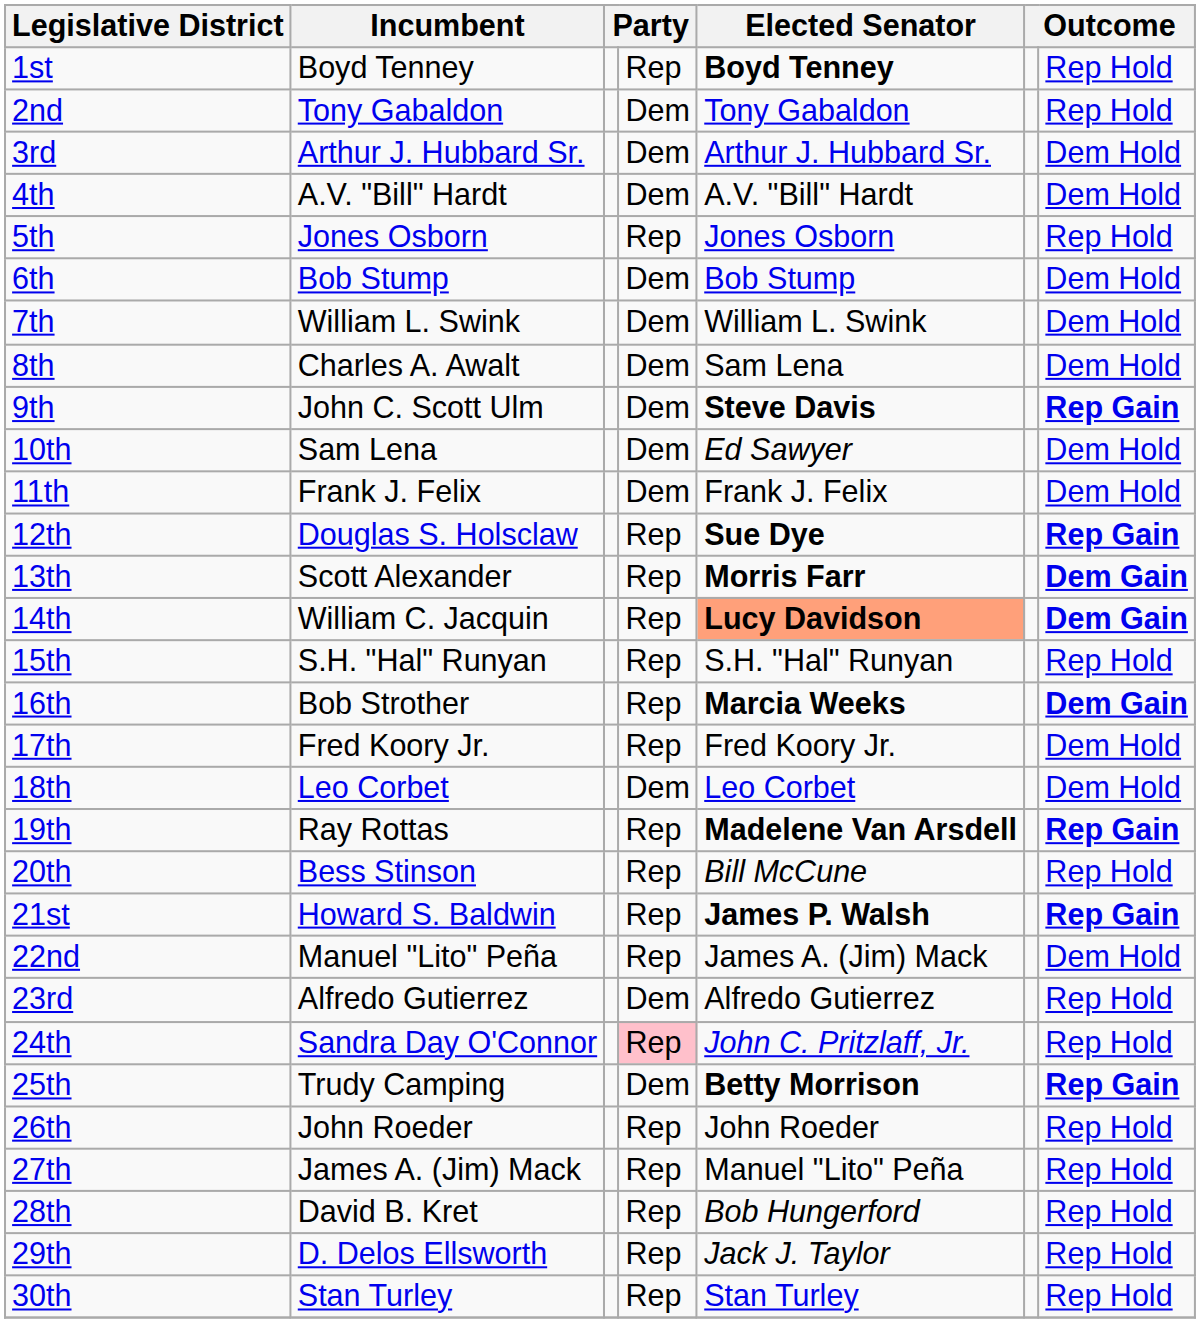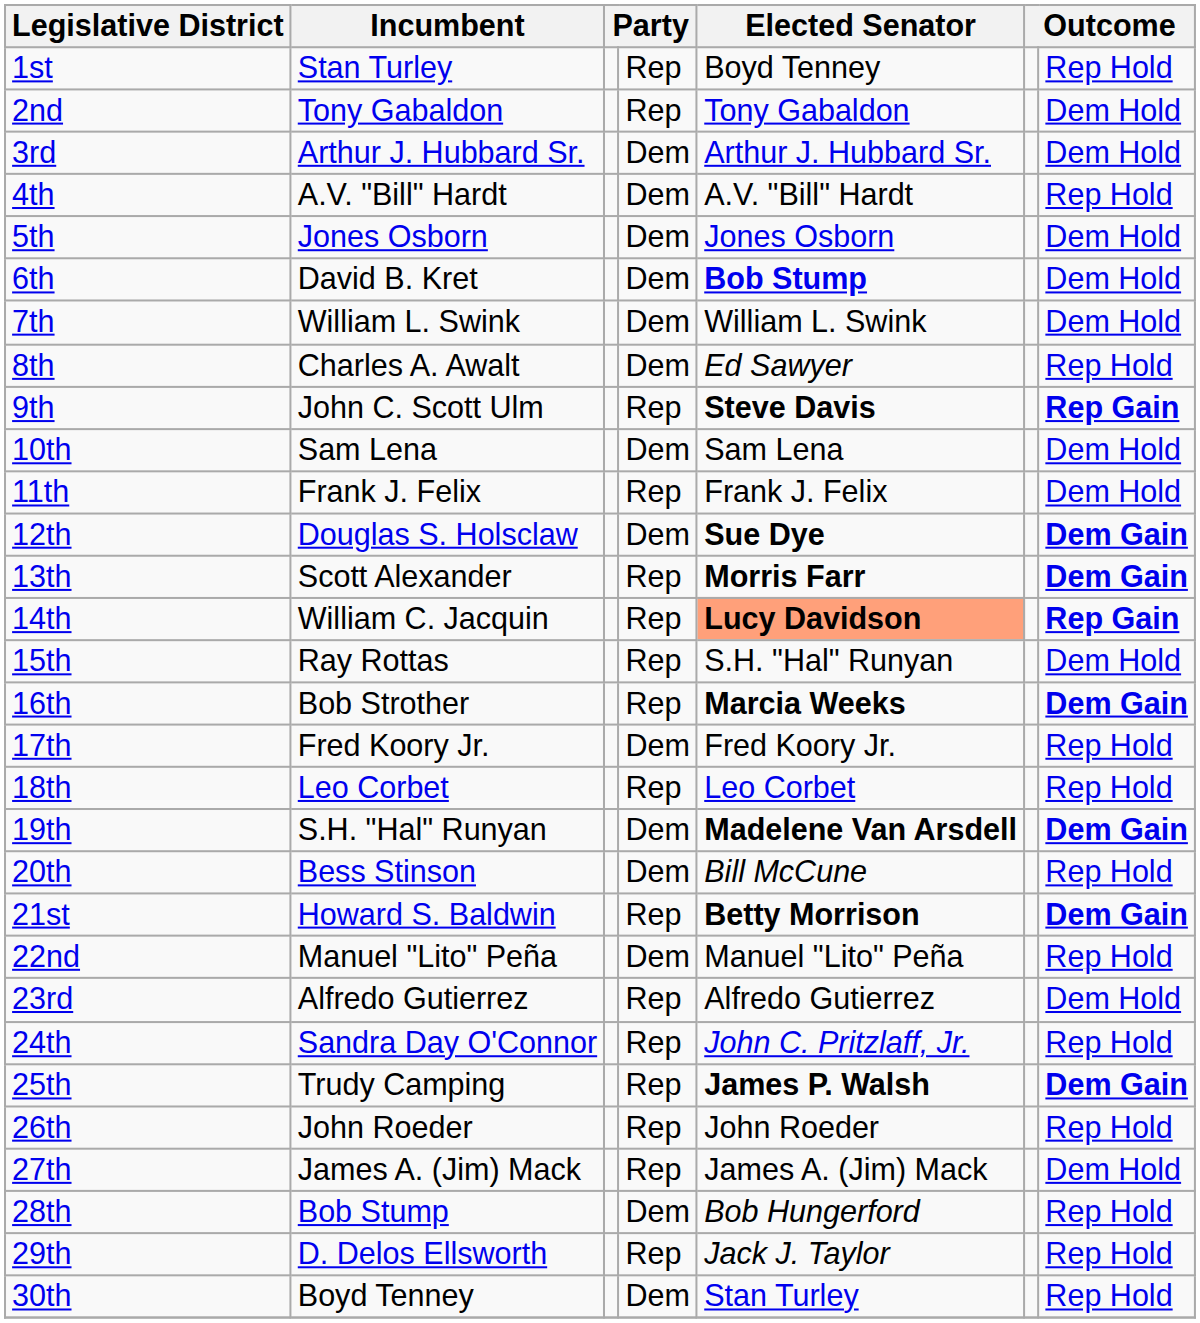(386, 68) Boyd Tenney -> (375, 68) Stan Turley
(799, 68) bold -> (792, 68) normal
(658, 110) Dem -> (654, 110) Rep
(1109, 110) Rep Hold -> (1113, 110) Dem Hold
(1113, 195) Dem Hold -> (1109, 195) Rep Hold
(654, 237) Rep -> (658, 237) Dem
(1109, 237) Rep Hold -> (1113, 237) Dem Hold
(373, 279) Bob Stump -> (388, 279) David B. Kret
(780, 279) normal -> (786, 279) bold
(774, 364) Sam Lena -> (778, 364) Ed Sawyer
(1113, 364) Dem Hold -> (1109, 364) Rep Hold
(658, 406) Dem -> (654, 406) Rep
(778, 449) Ed Sawyer -> (774, 449) Sam Lena
(658, 491) Dem -> (654, 491) Rep
(654, 533) Rep -> (658, 533) Dem
(1112, 533) Rep Gain -> (1117, 533) Dem Gain
(1117, 618) Dem Gain -> (1112, 618) Rep Gain
(422, 660) S.H. "Hal" Runyan -> (373, 660) Ray Rottas
(1109, 660) Rep Hold -> (1113, 660) Dem Hold
(654, 745) Rep -> (658, 745) Dem
(1113, 745) Dem Hold -> (1109, 745) Rep Hold
(658, 787) Dem -> (654, 787) Rep
(1113, 787) Dem Hold -> (1109, 787) Rep Hold
(373, 830) Ray Rottas -> (422, 830) S.H. "Hal" Runyan
(654, 830) Rep -> (658, 830) Dem
(1112, 830) Rep Gain -> (1117, 830) Dem Gain
(654, 872) Rep -> (658, 872) Dem
(817, 914) James P. Walsh -> (812, 914) Betty Morrison
(1112, 914) Rep Gain -> (1117, 914) Dem Gain
(654, 957) Rep -> (658, 957) Dem
(846, 957) James A. (Jim) Mack -> (834, 957) Manuel "Lito" Peña
(1113, 957) Dem Hold -> (1109, 957) Rep Hold
(658, 999) Dem -> (654, 999) Rep
(1109, 999) Rep Hold -> (1113, 999) Dem Hold
(654, 1041) pink background -> (654, 1041) no background
(658, 1084) Dem -> (654, 1084) Rep
(812, 1084) Betty Morrison -> (817, 1084) James P. Walsh
(1112, 1084) Rep Gain -> (1117, 1084) Dem Gain
(834, 1168) Manuel "Lito" Peña -> (846, 1168) James A. (Jim) Mack
(1109, 1168) Rep Hold -> (1113, 1168) Dem Hold
(388, 1211) David B. Kret -> (373, 1211) Bob Stump
(654, 1211) Rep -> (658, 1211) Dem
(375, 1295) Stan Turley -> (386, 1295) Boyd Tenney
(654, 1295) Rep -> (658, 1295) Dem
